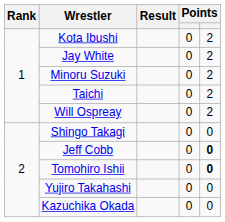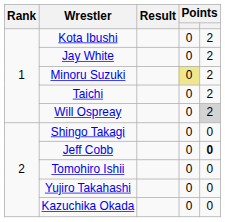(189, 75) no background -> (189, 75) khaki background
(210, 113) no background -> (210, 113) lightgrey background
(210, 169) bold -> (210, 169) normal
